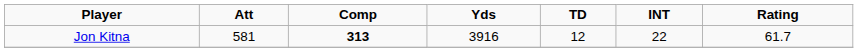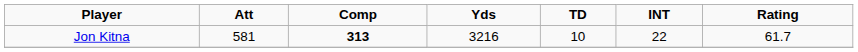(484, 36) 3916 -> (484, 36) 3216
(578, 36) 12 -> (578, 36) 10
